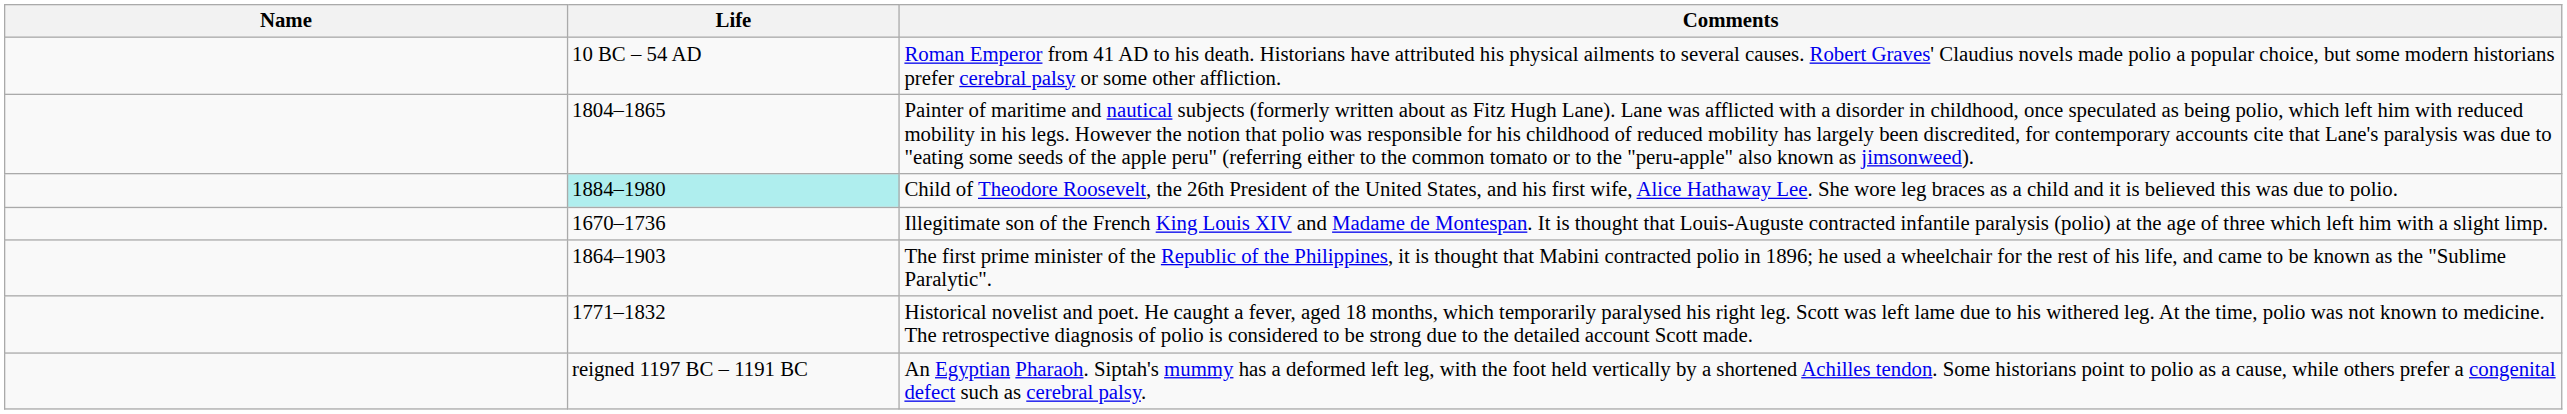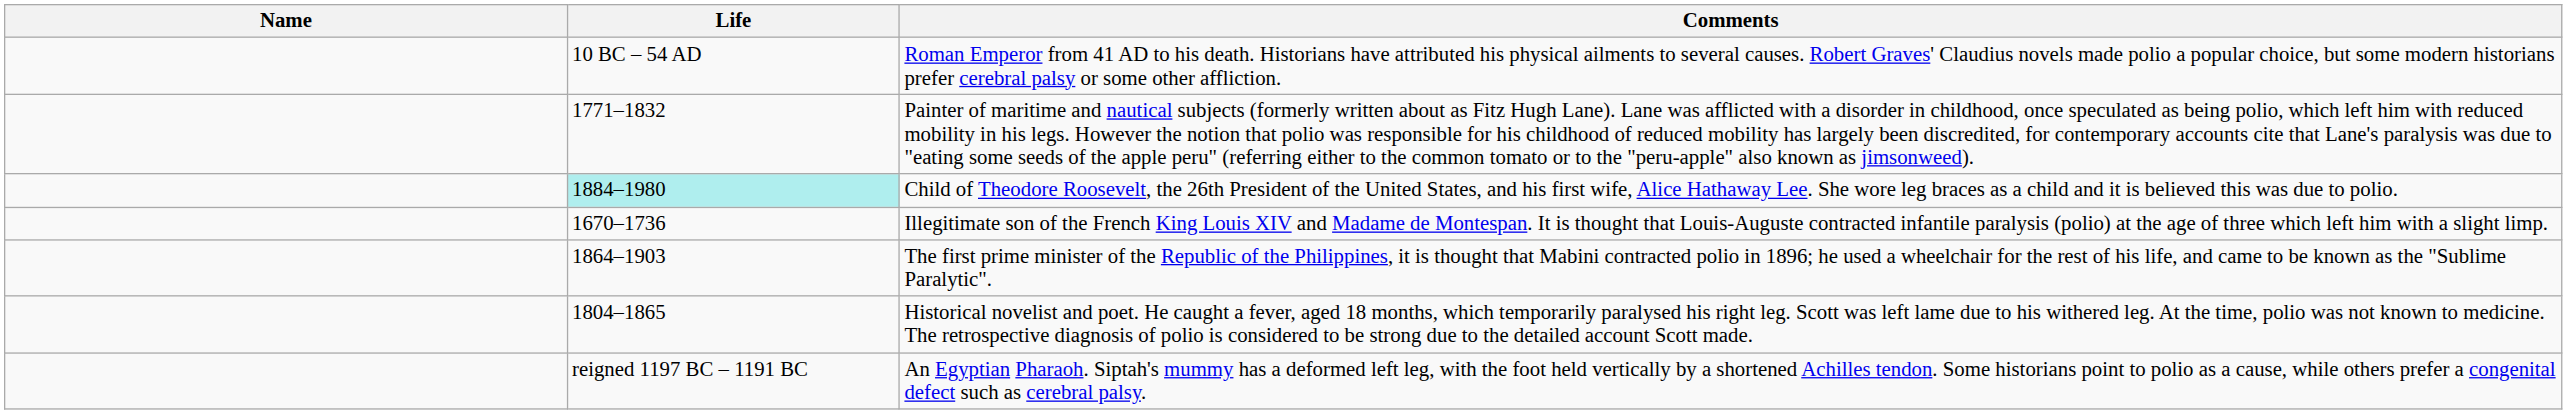(619, 110) 1804–1865 -> (619, 110) 1771–1832
(619, 312) 1771–1832 -> (619, 312) 1804–1865
